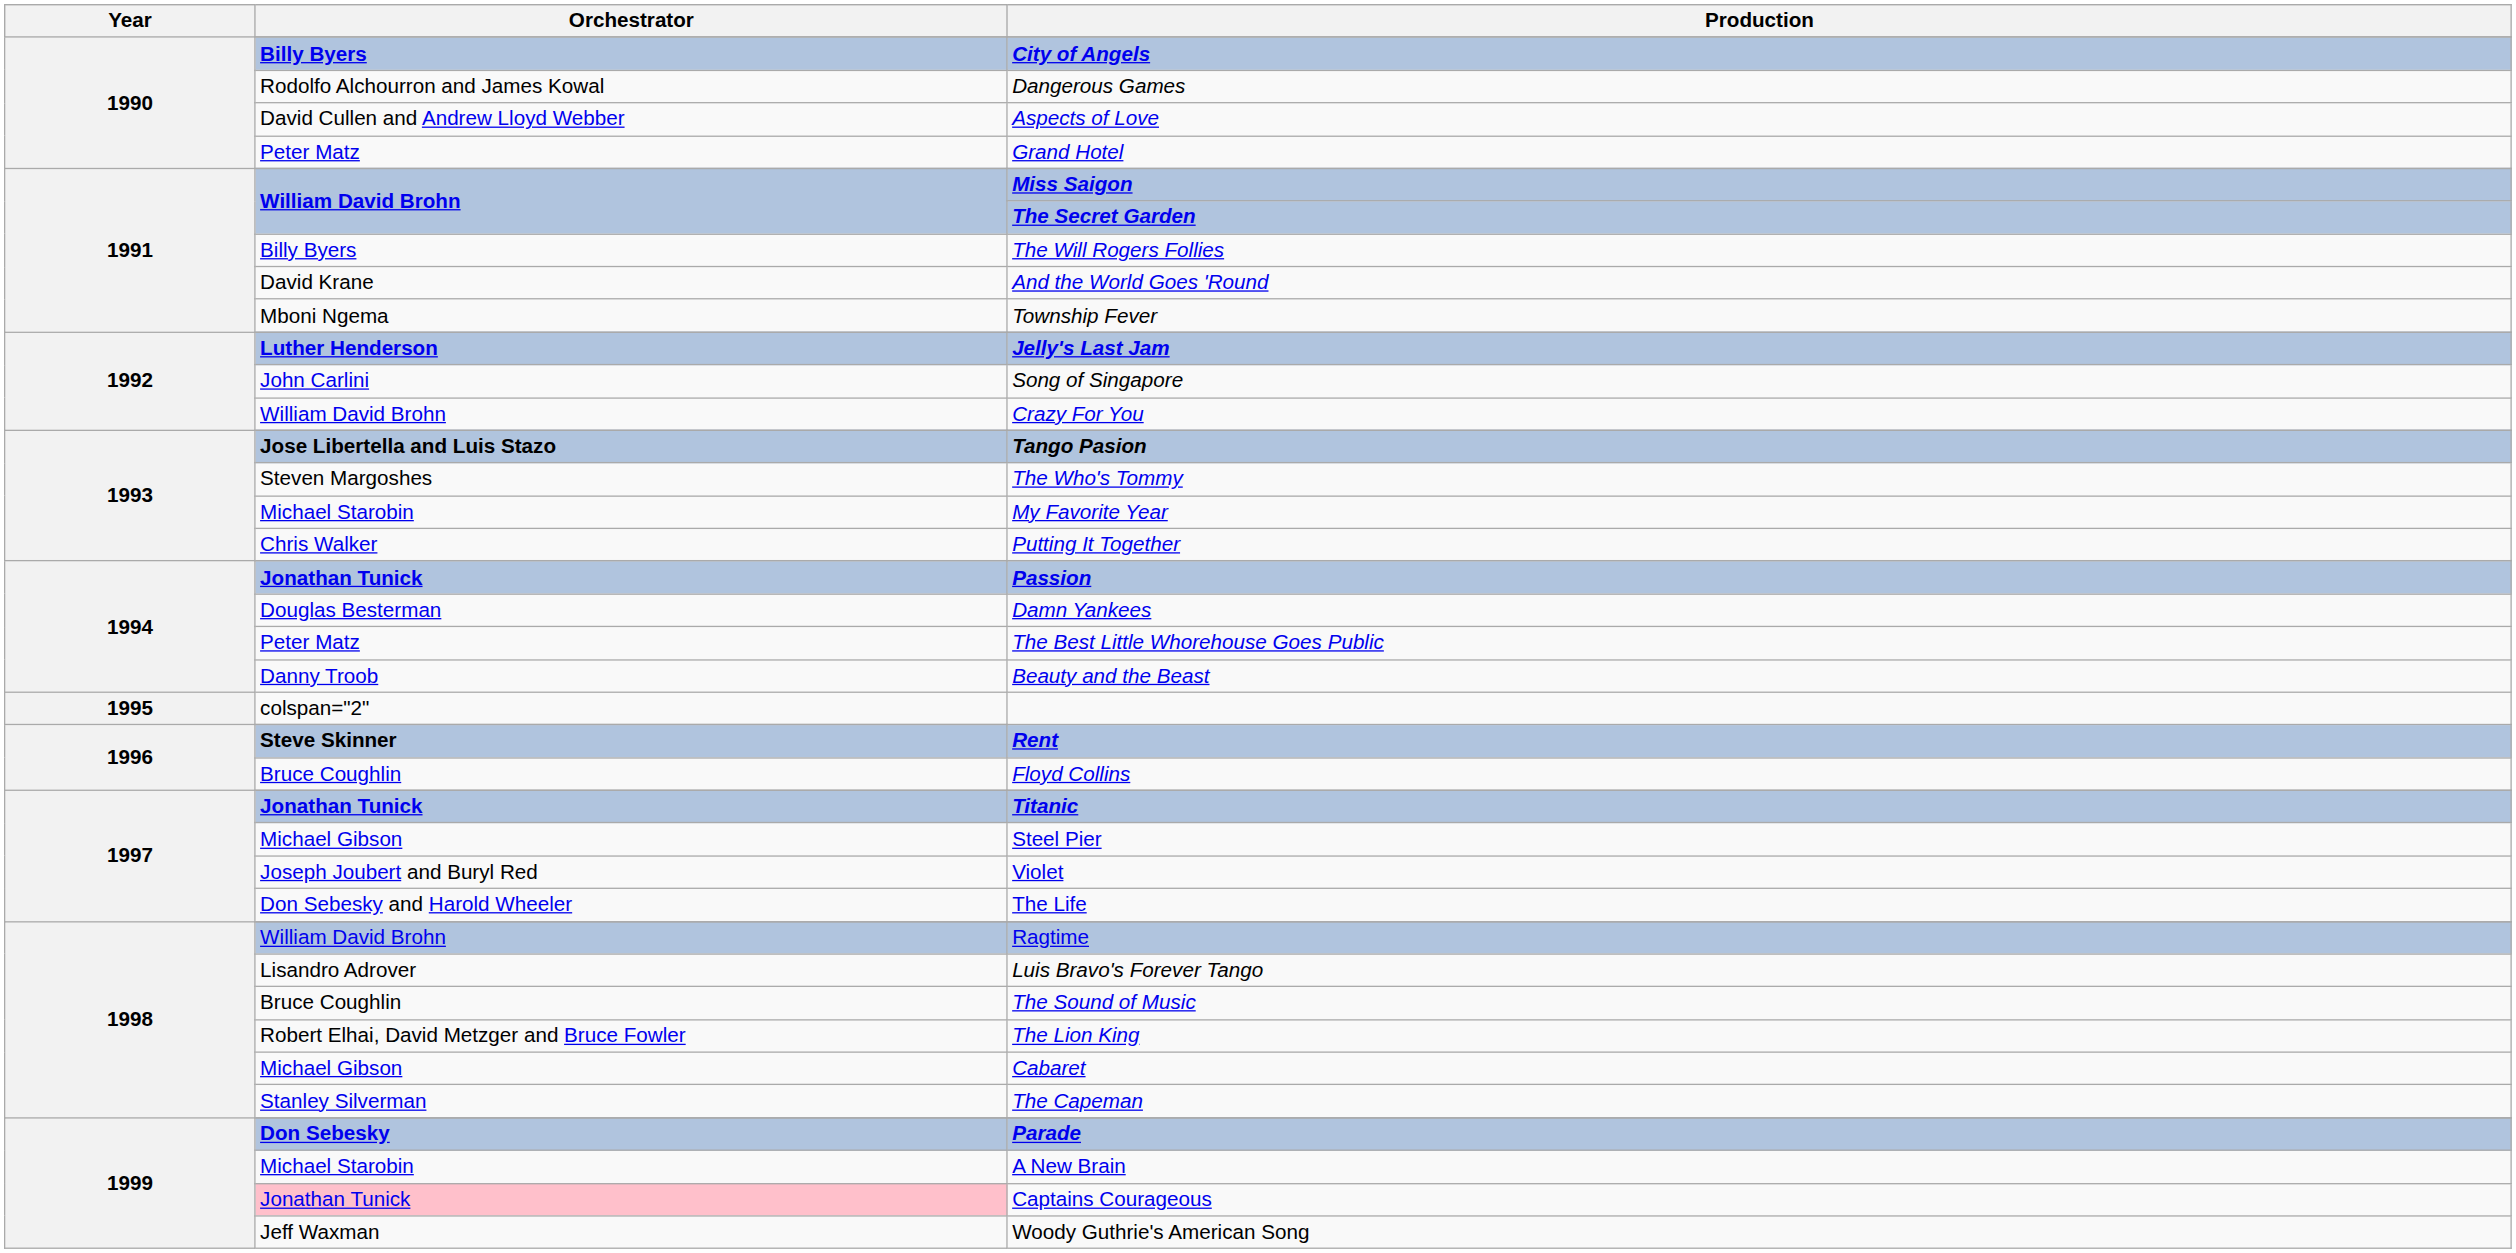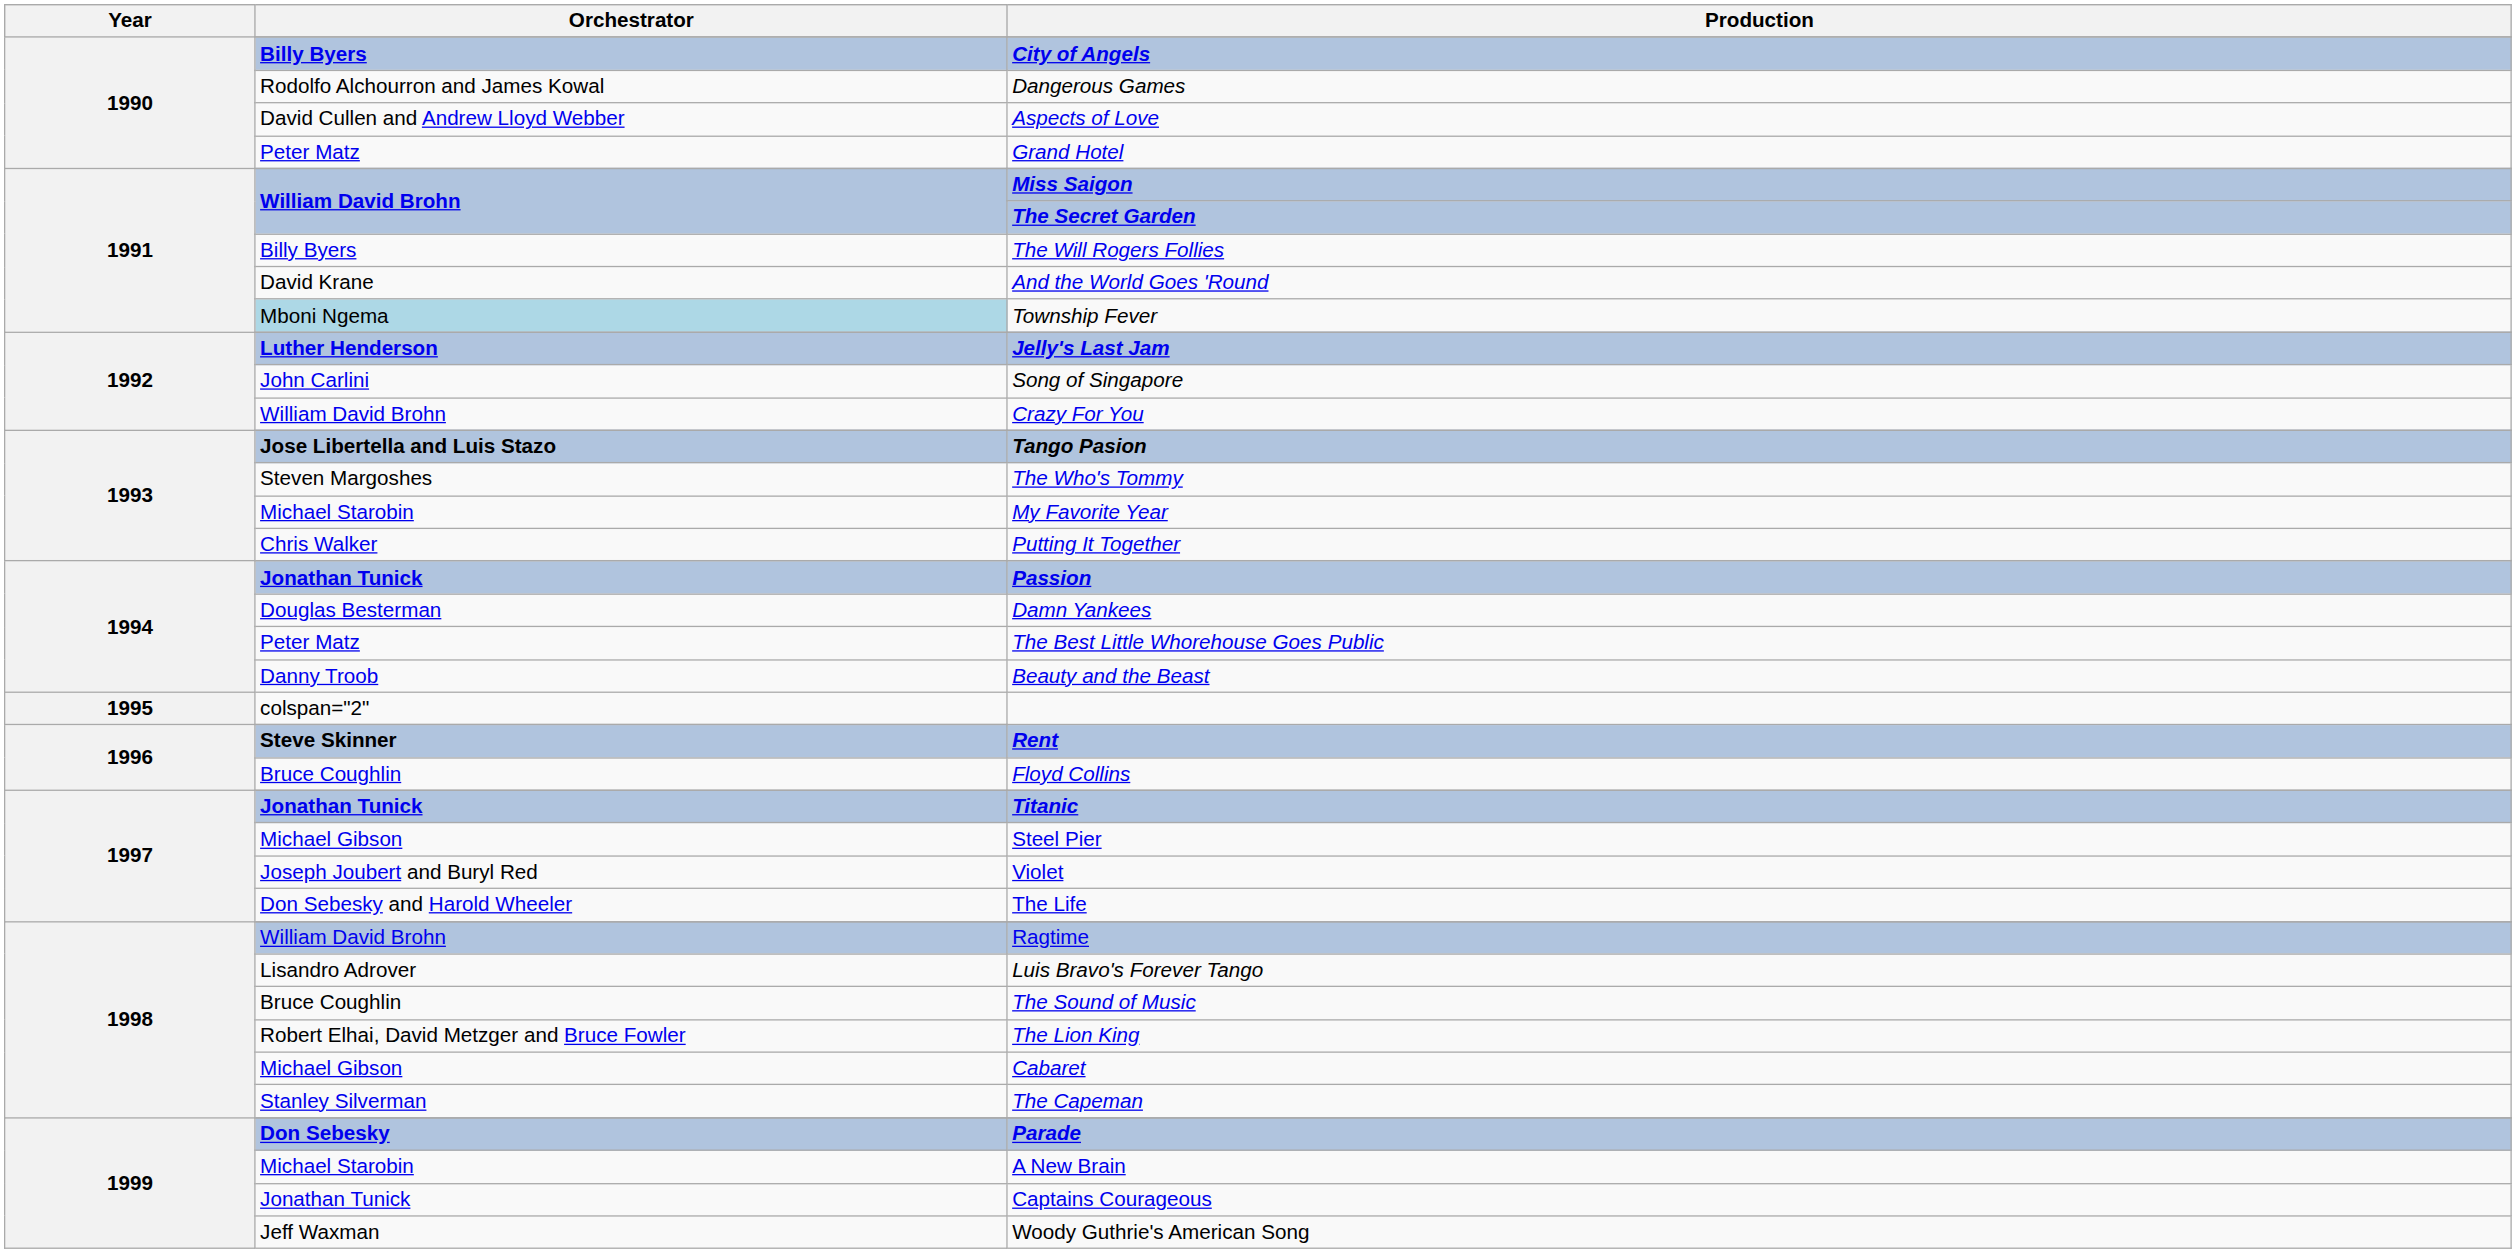(324, 315) no background -> (324, 315) lightblue background
(335, 1199) pink background -> (335, 1199) no background
